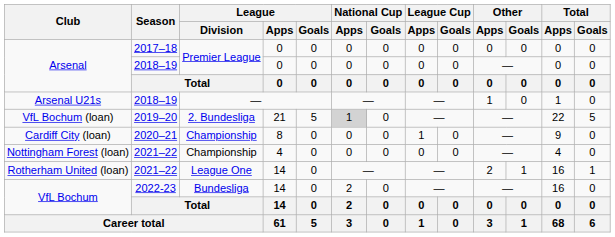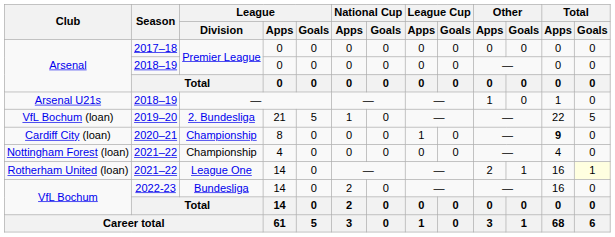(349, 118) lightgrey background -> (349, 118) no background
(558, 135) normal -> (558, 135) bold
(592, 170) no background -> (592, 170) lightyellow background
